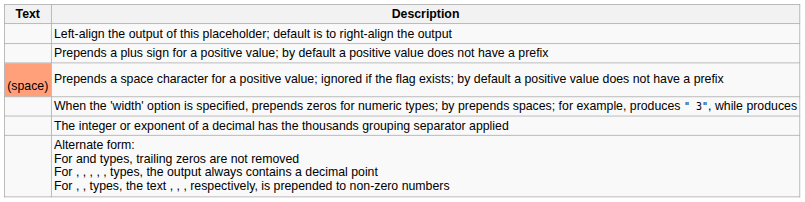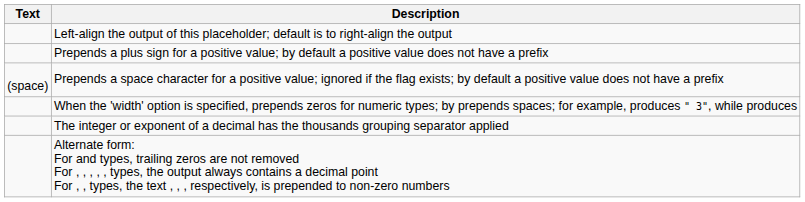(28, 86) lightsalmon background -> (28, 86) no background
